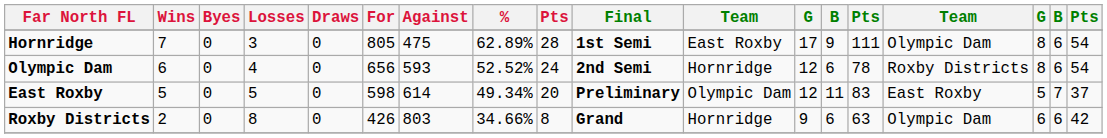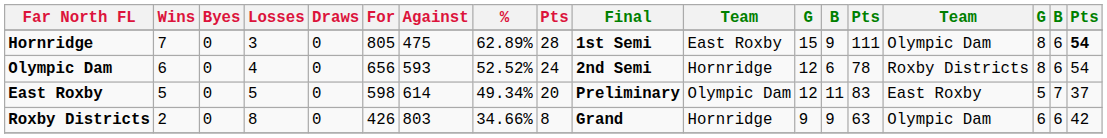(808, 43) 17 -> (808, 43) 15
(1080, 43) normal -> (1080, 43) bold
(830, 120) 6 -> (830, 120) 9
